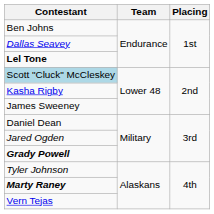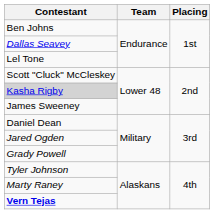(27, 59) bold -> (25, 59) normal
(61, 75) lightblue background -> (61, 75) no background
(35, 91) no background -> (35, 91) lightgrey background
(38, 153) bold -> (36, 153) normal
(36, 185) bold -> (35, 185) normal
(30, 201) normal -> (31, 201) bold
